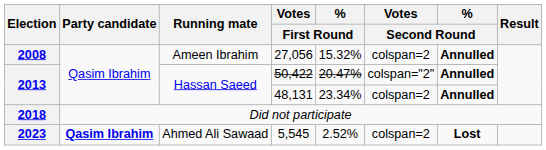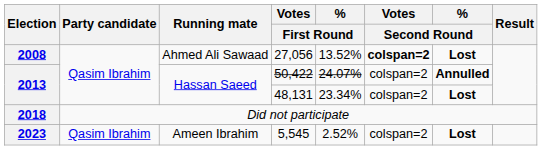(215, 54) Ameen Ibrahim -> (215, 54) Ahmed Ali Sawaad
(340, 54) 15.32% -> (340, 54) 13.52%
(401, 54) normal -> (398, 54) bold
(467, 54) Annulled -> (462, 54) Lost
(340, 74) 20.47% -> (340, 74) 24.07%
(401, 74) colspan="2" -> (398, 74) colspan=2
(467, 94) Annulled -> (462, 94) Lost
(109, 134) bold -> (109, 134) normal
(215, 134) Ahmed Ali Sawaad -> (215, 134) Ameen Ibrahim
